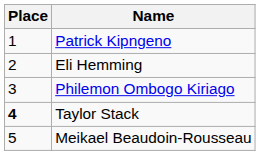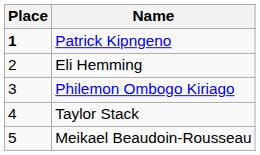(12, 41) normal -> (12, 41) bold
(12, 114) bold -> (12, 114) normal
